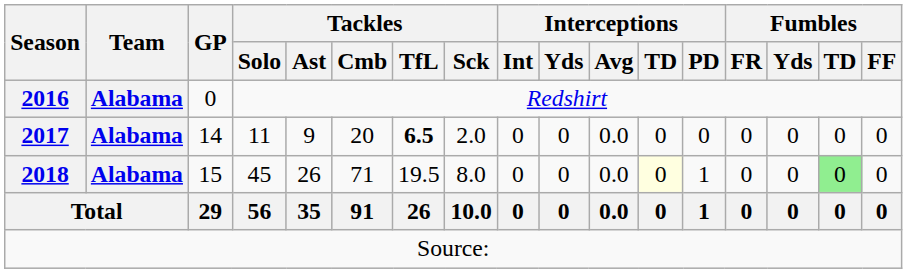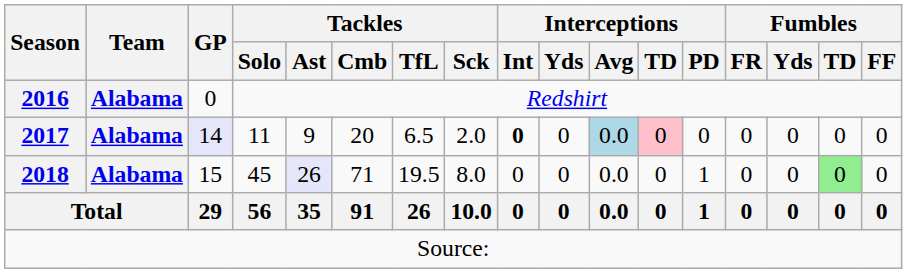(210, 135) no background -> (210, 135) lavender background
(419, 135) bold -> (419, 135) normal
(518, 135) normal -> (518, 135) bold
(614, 135) no background -> (614, 135) lightblue background
(661, 135) no background -> (661, 135) pink background
(309, 173) no background -> (309, 173) lavender background
(661, 173) lightyellow background -> (661, 173) no background
